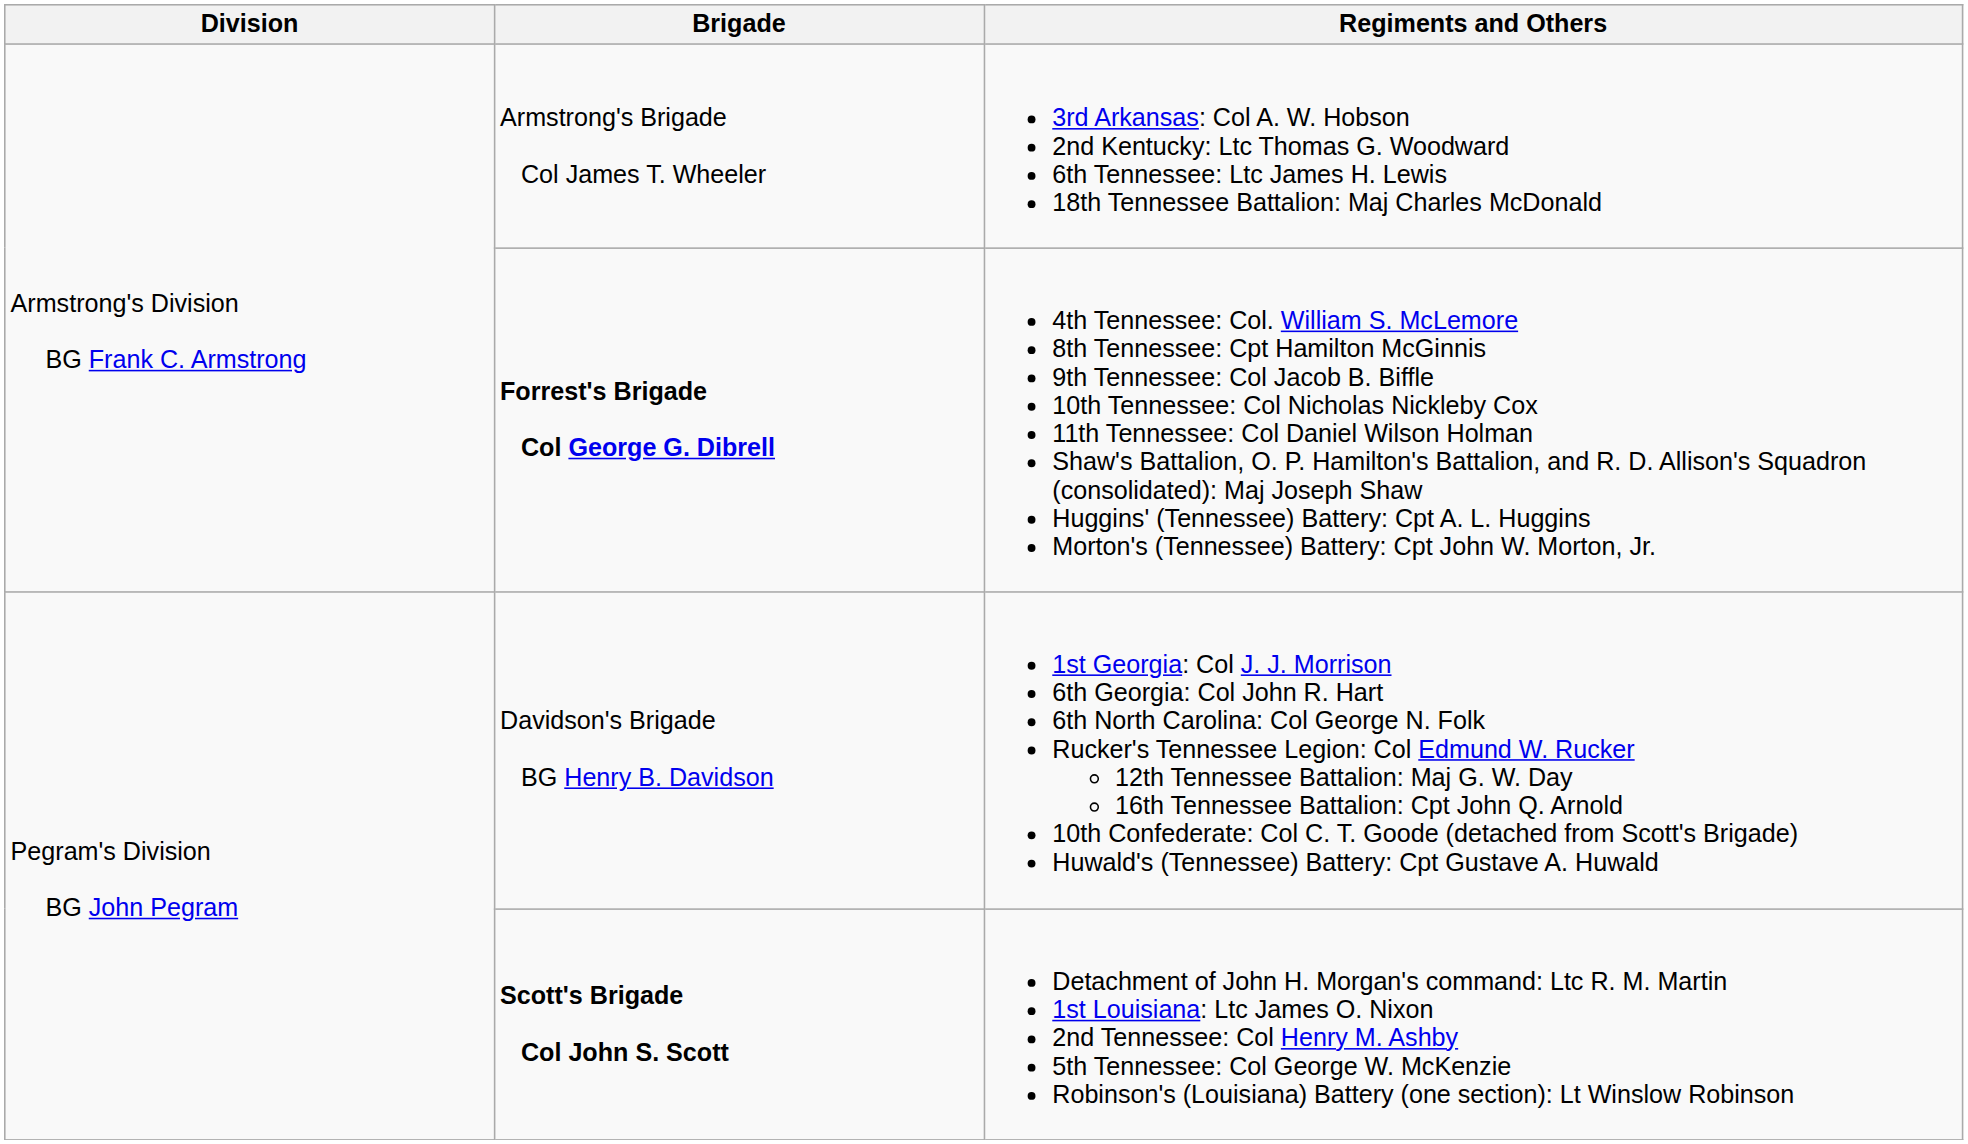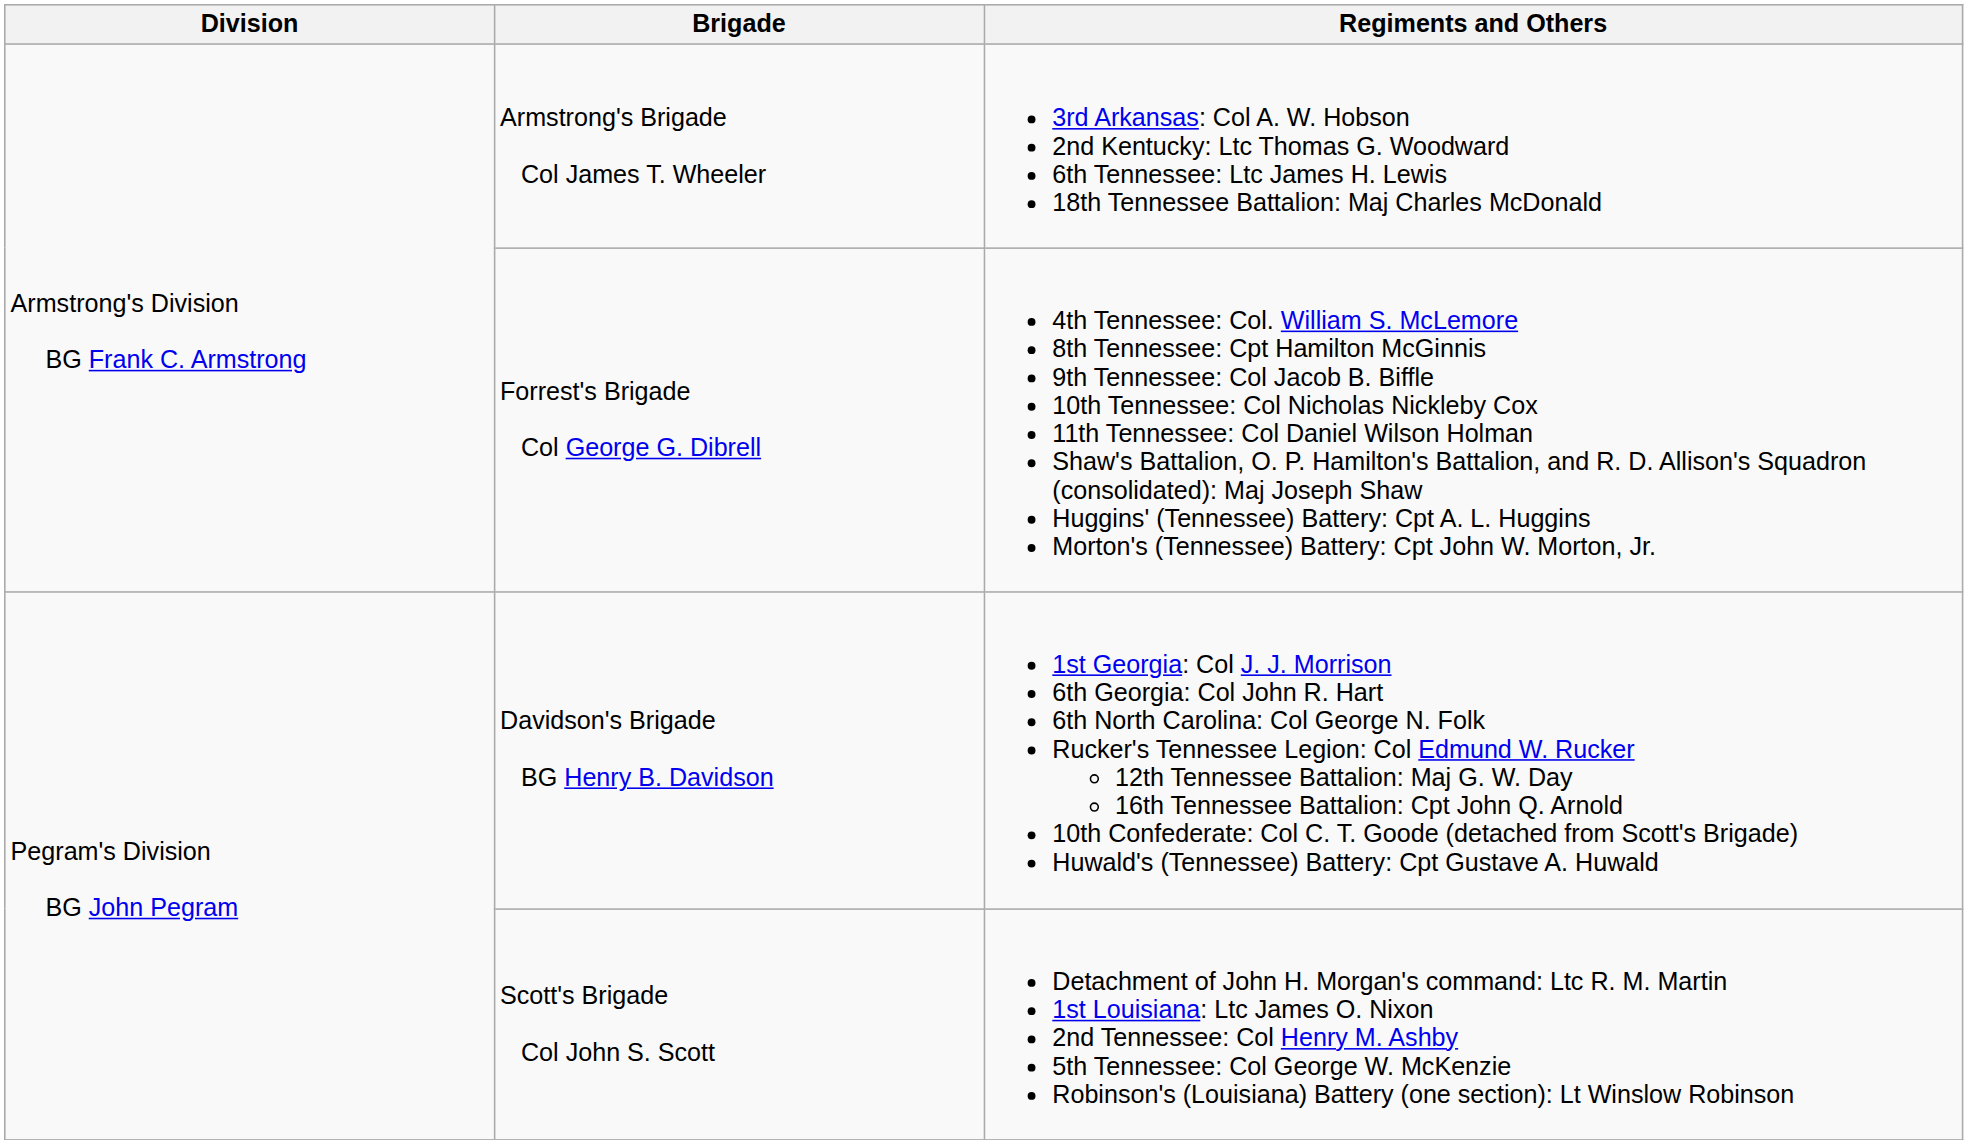(638, 419) bold -> (631, 419) normal
(614, 1023) bold -> (608, 1023) normal
